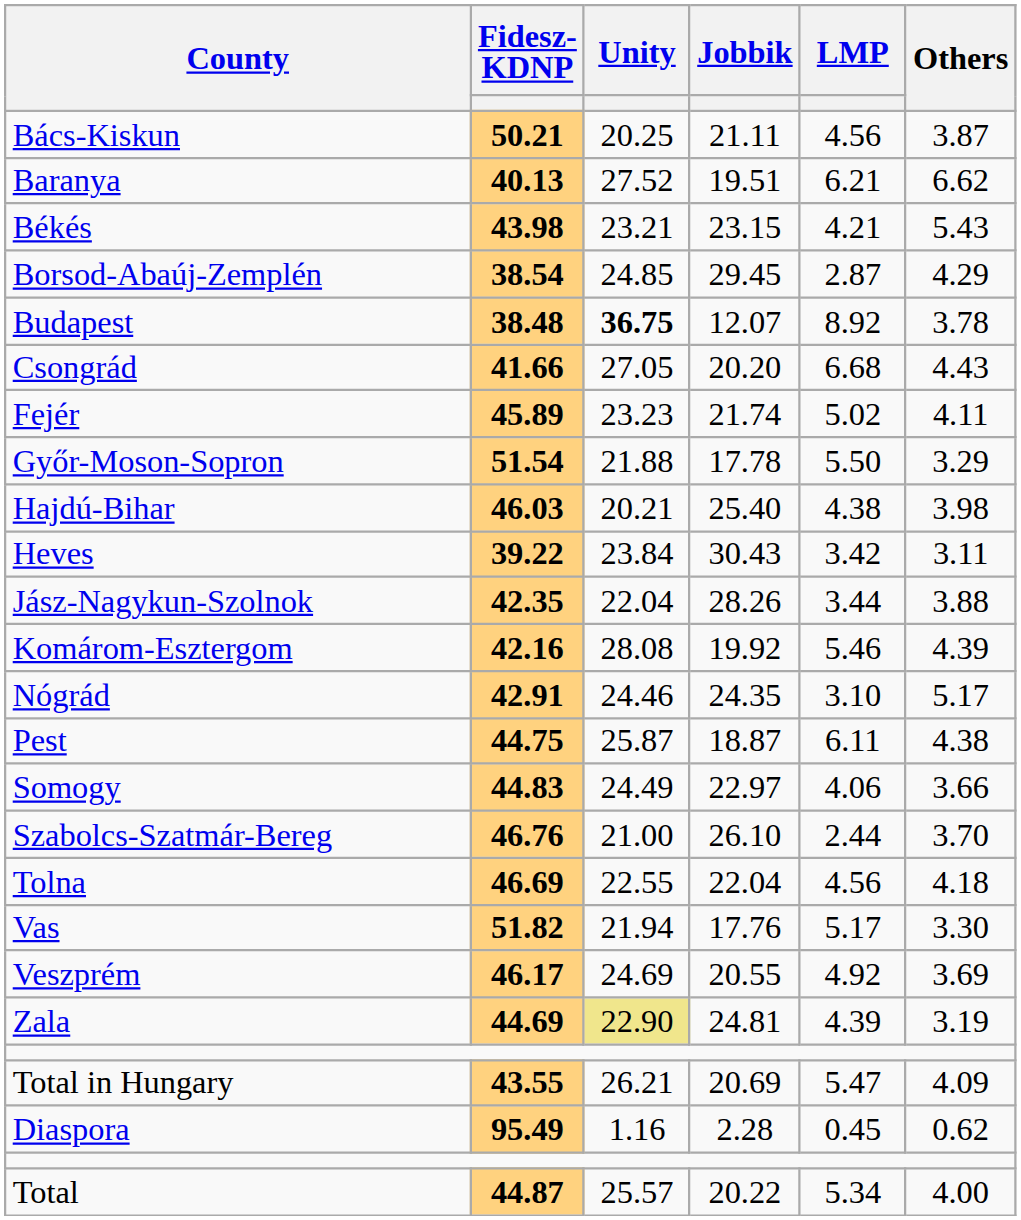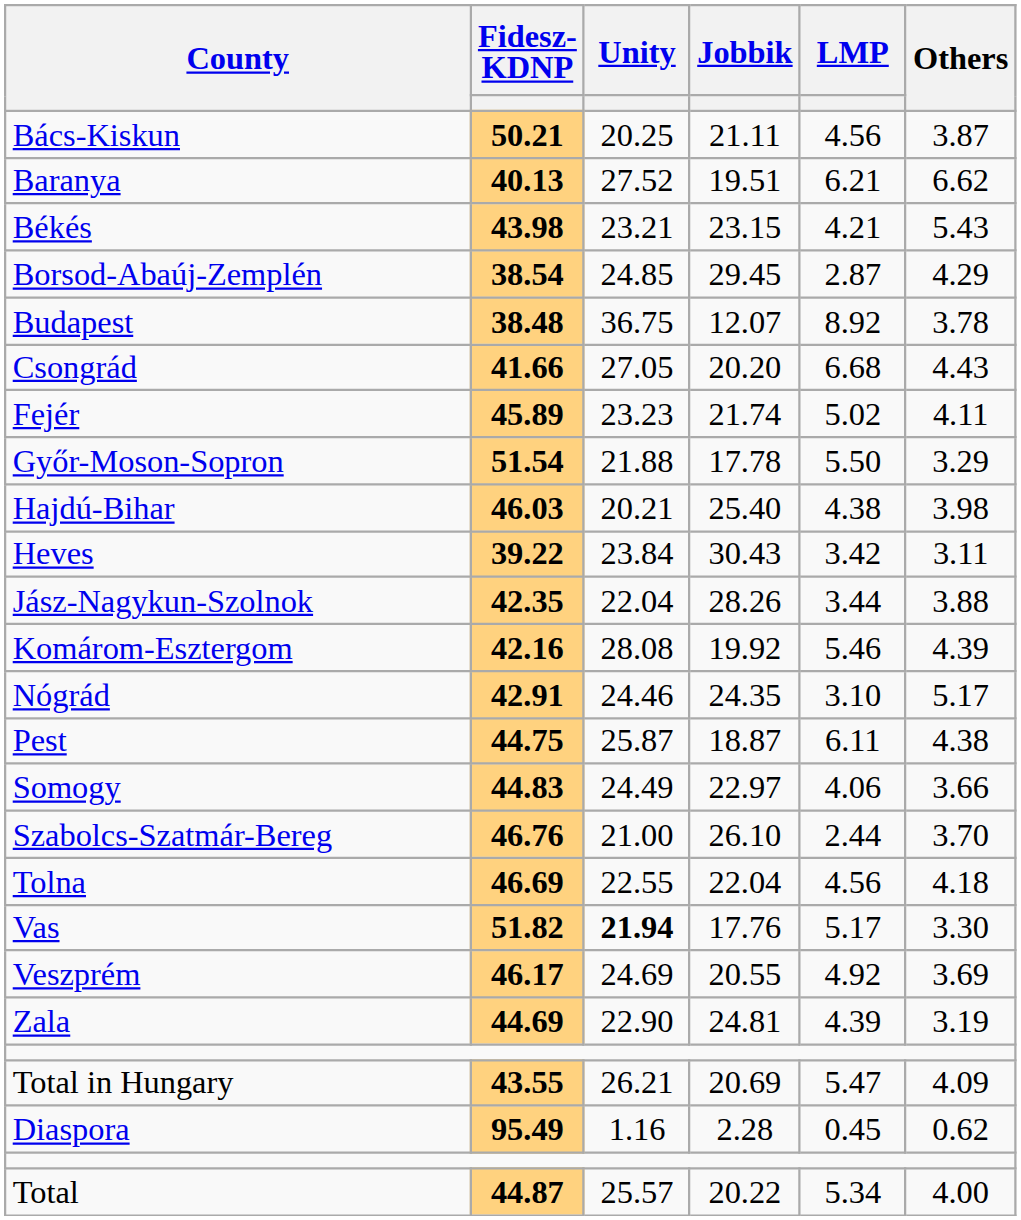(637, 321) bold -> (637, 321) normal
(637, 928) normal -> (637, 928) bold
(637, 1021) khaki background -> (637, 1021) no background
